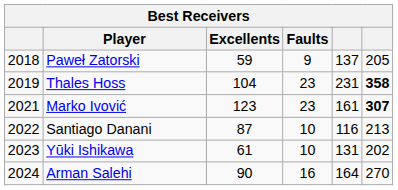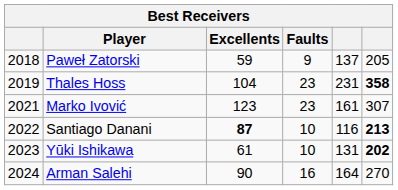(377, 106) bold -> (377, 106) normal
(245, 129) normal -> (245, 129) bold
(377, 129) normal -> (377, 129) bold
(377, 151) normal -> (377, 151) bold
